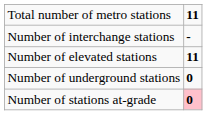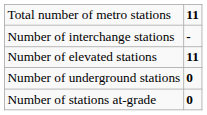(190, 99) pink background -> (190, 99) no background
